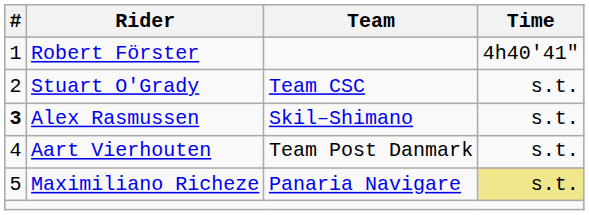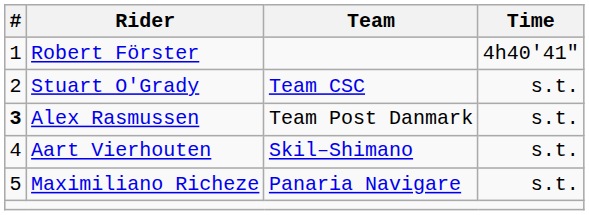(341, 119) Skil–Shimano -> (371, 119) Team Post Danmark
(371, 152) Team Post Danmark -> (341, 152) Skil–Shimano
(555, 184) khaki background -> (555, 184) no background
